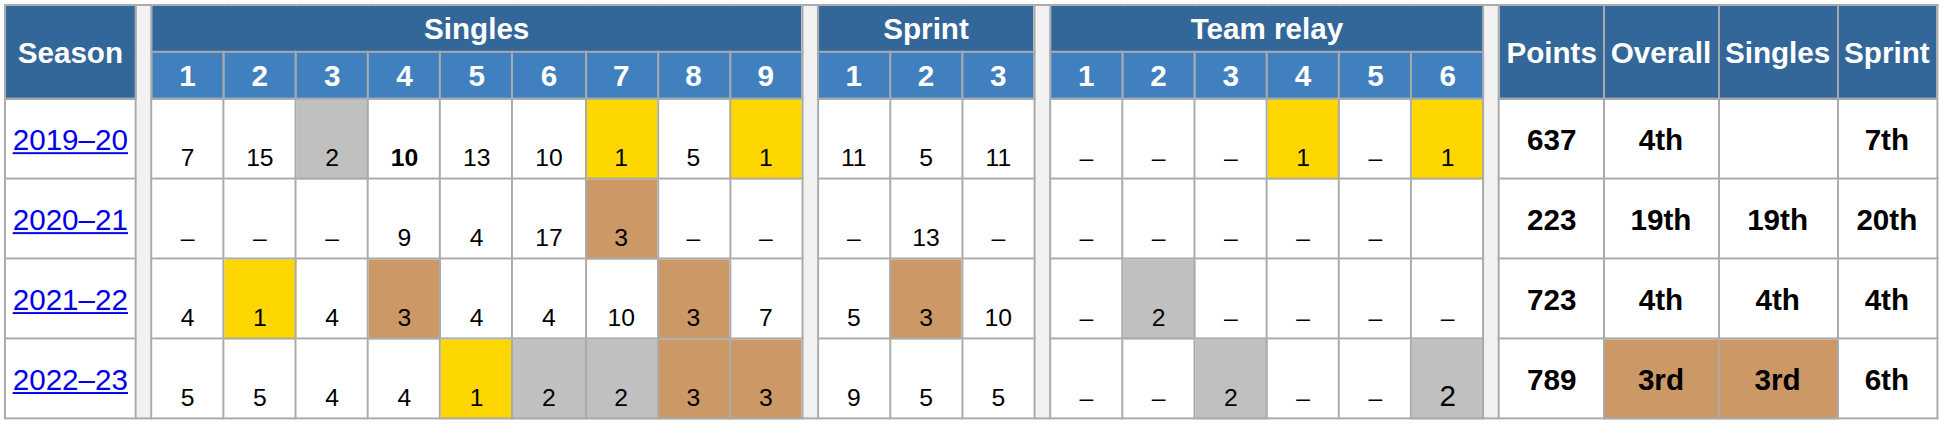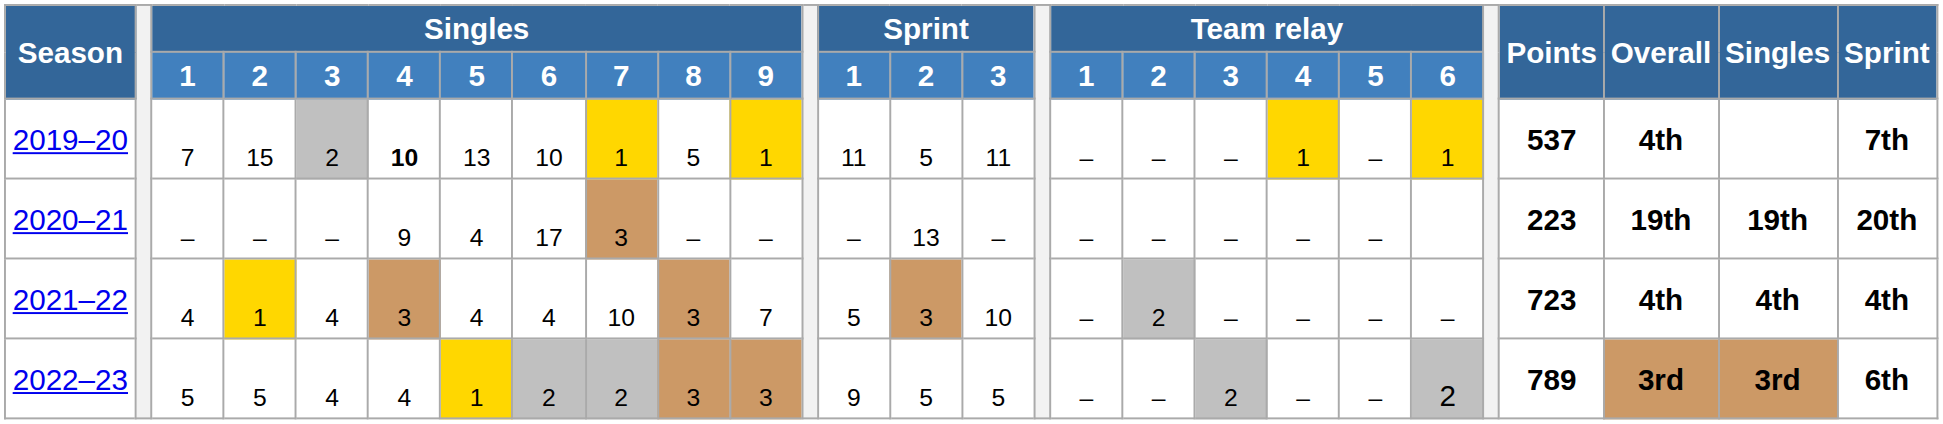(1552, 139) 637 -> (1552, 139) 537
